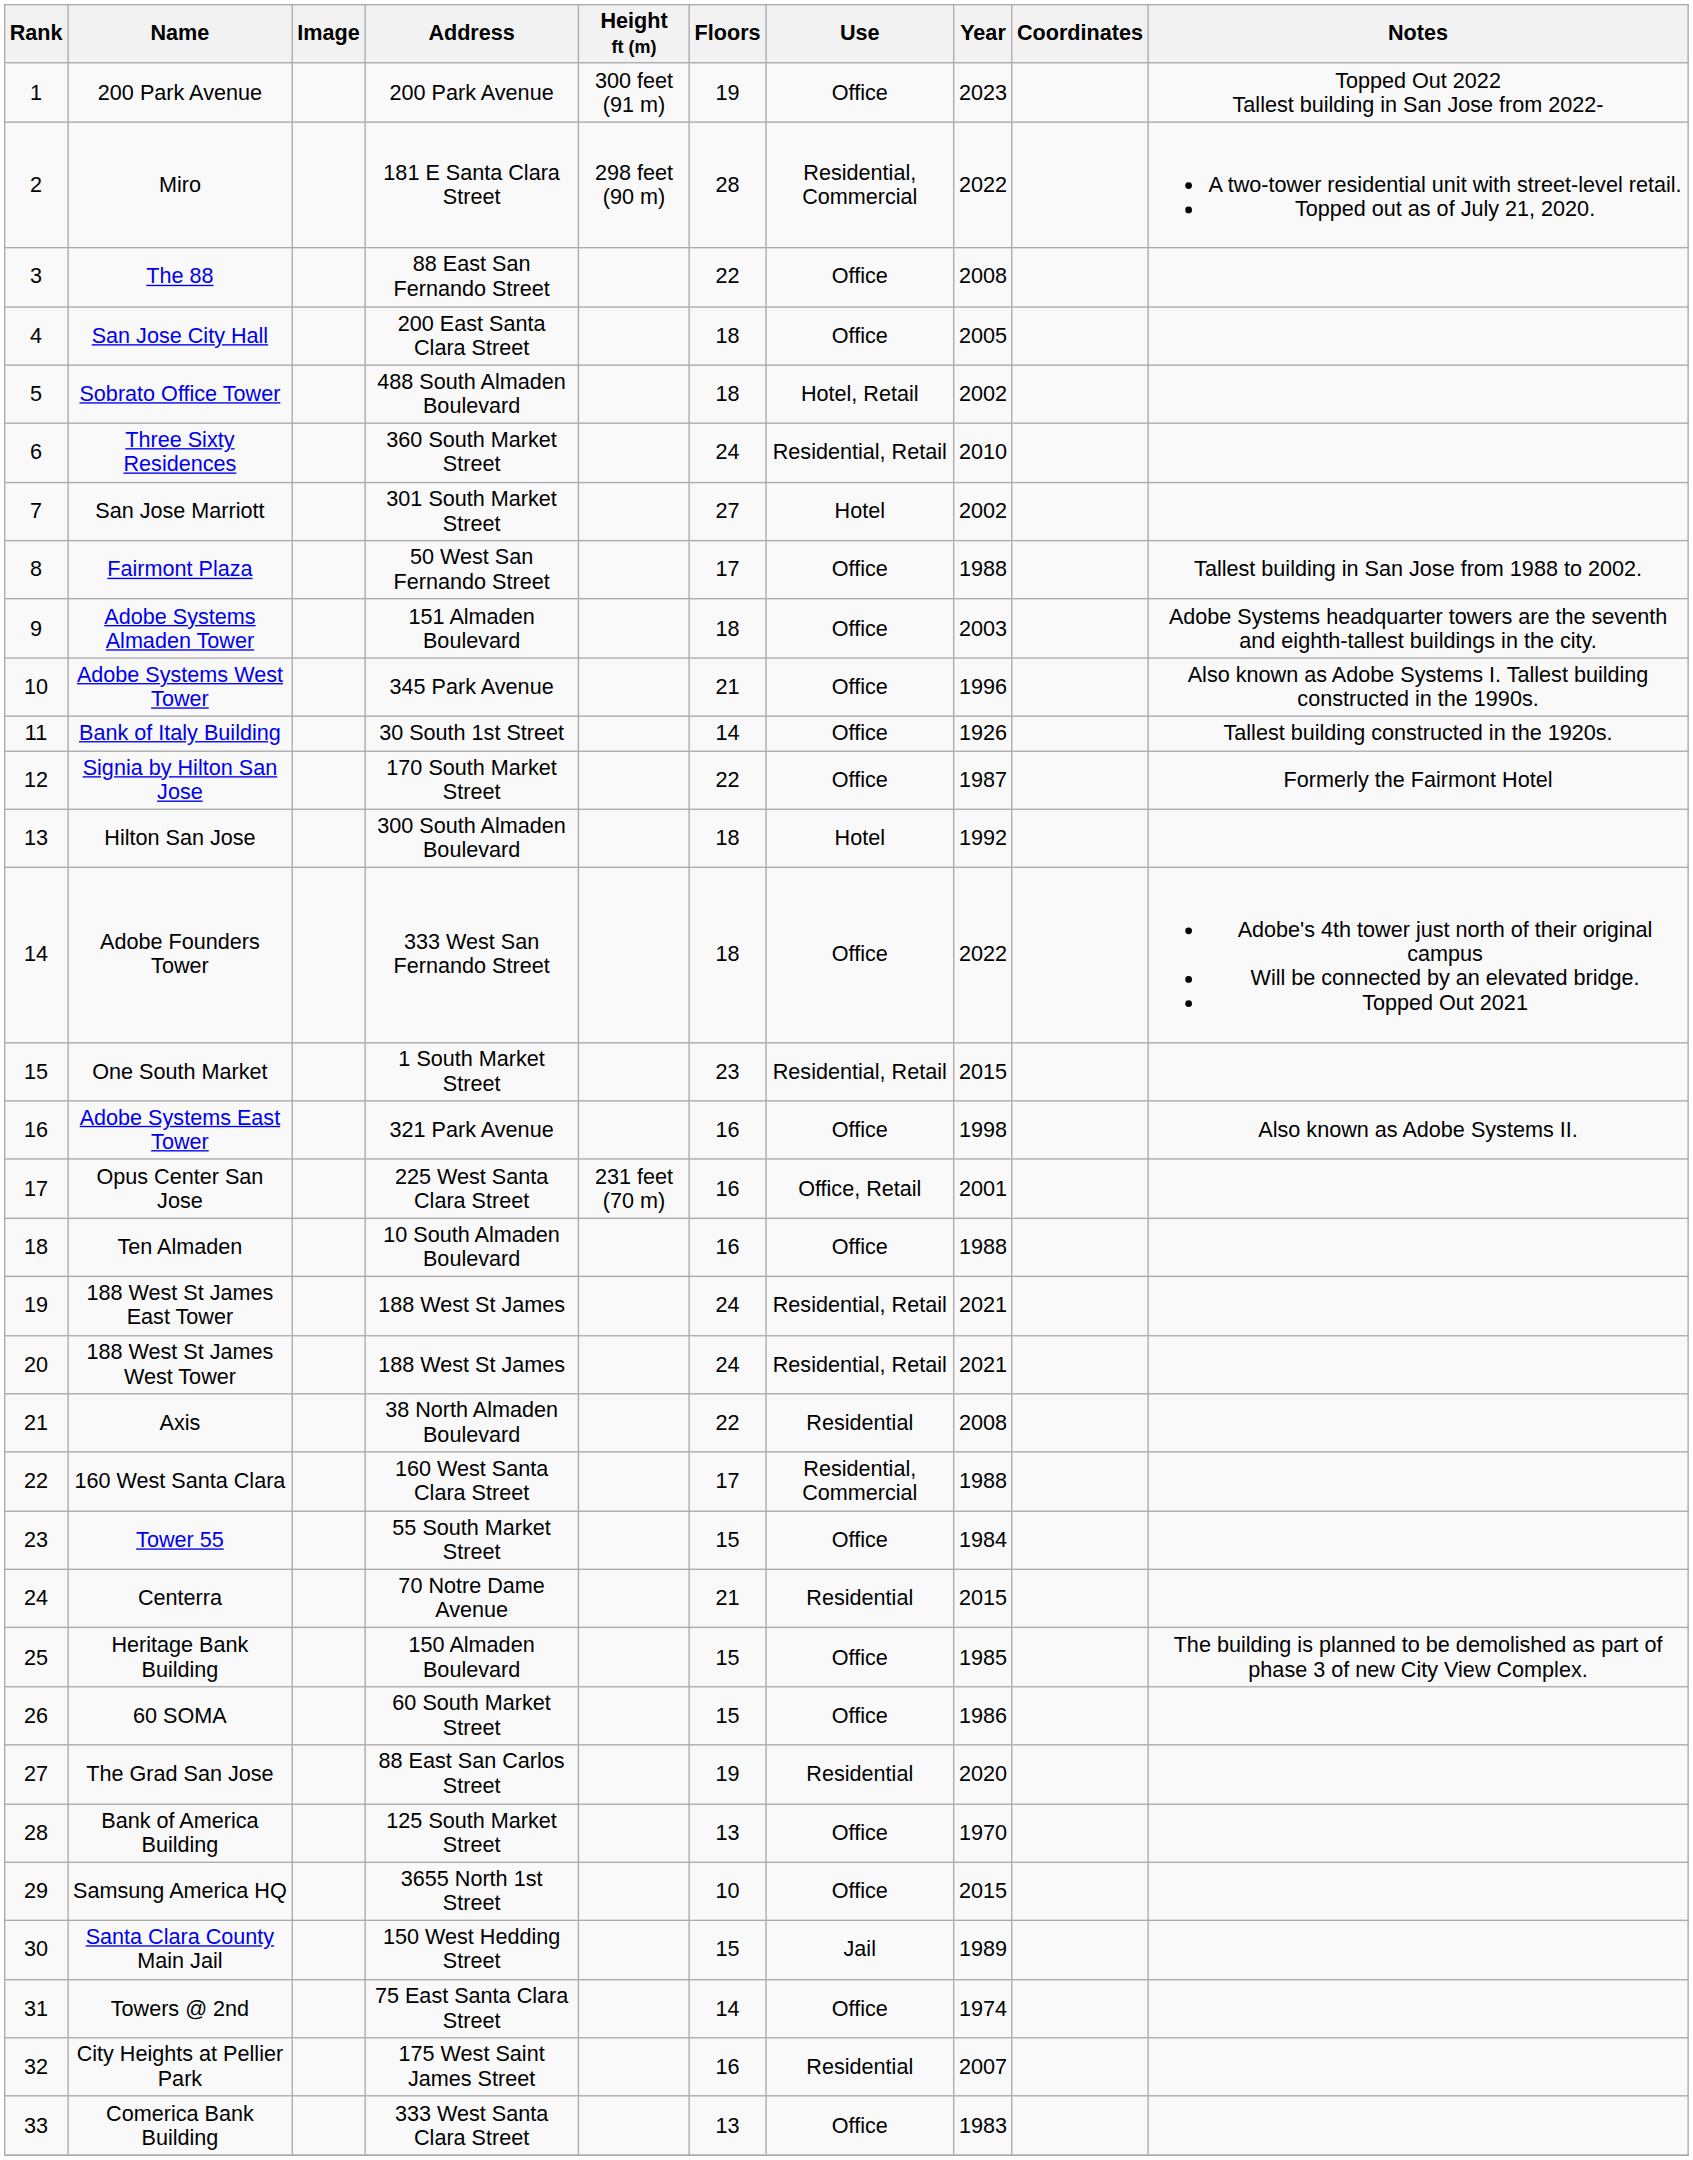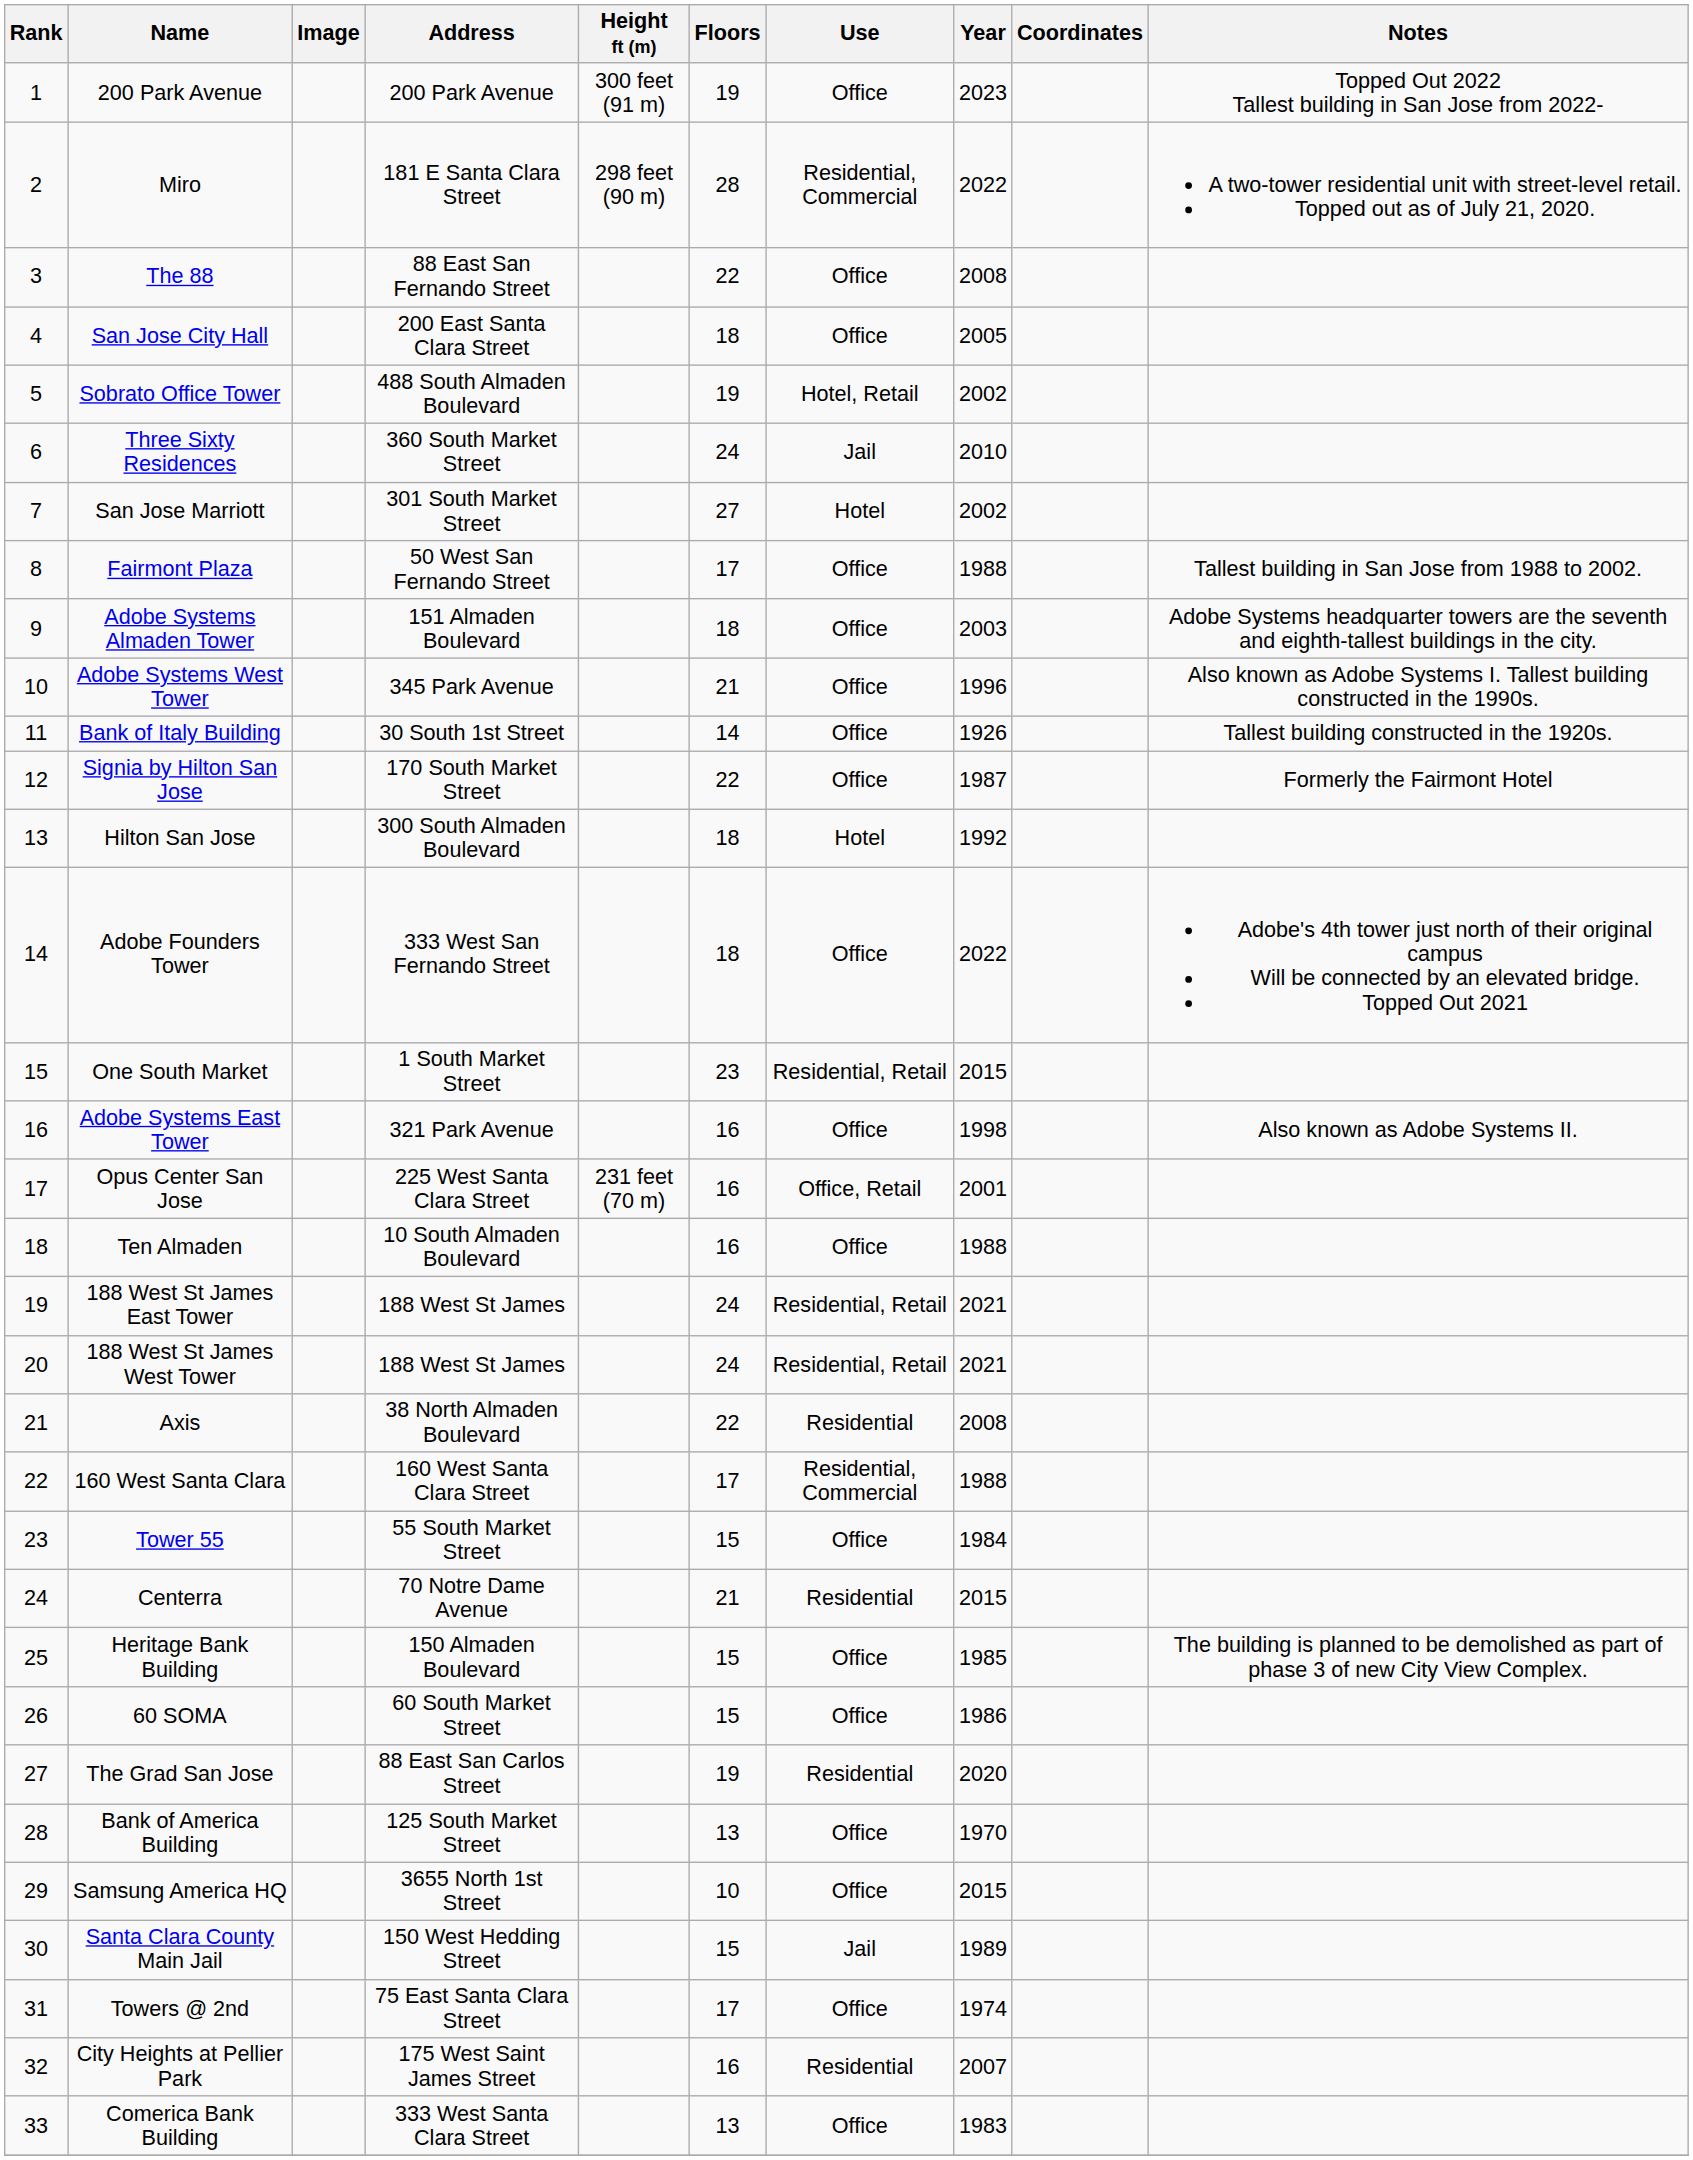(728, 394) 18 -> (728, 394) 19
(860, 452) Residential, Retail -> (860, 452) Jail
(728, 2008) 14 -> (728, 2008) 17
